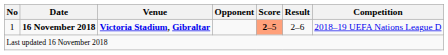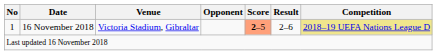(59, 26) bold -> (58, 26) normal
(155, 26) bold -> (148, 26) normal
(378, 26) no background -> (367, 26) khaki background
